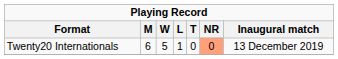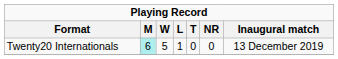(148, 46) no background -> (148, 46) paleturquoise background
(211, 46) lightsalmon background -> (211, 46) no background
